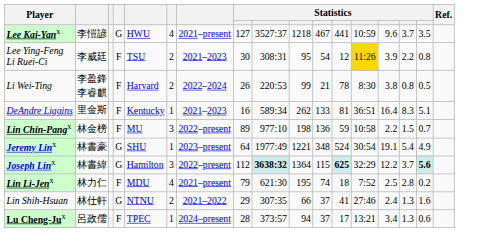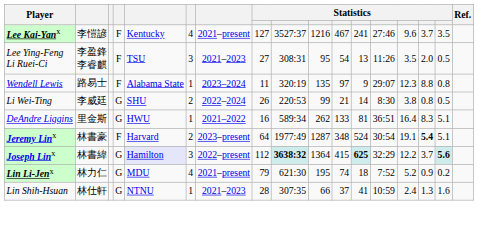(119, 34) G -> (119, 34) F
(138, 34) HWU -> (146, 34) Kentucky
(301, 34) 1218 -> (320, 34) 1216
(342, 34) 441 -> (361, 34) 241
(365, 34) 10:59 -> (384, 34) 27:46
(92, 56) 李威廷 -> (92, 58) 李盈鋒 李睿麒
(172, 57) 2 -> (191, 58) 3
(245, 57) 30 -> (264, 58) 27
(344, 57) 12 -> (363, 58) 13
(365, 57) gold background -> (384, 58) no background
(391, 57) 3.9 -> (410, 58) 3.5
(408, 57) 2.2 -> (427, 58) 2.0
(425, 57) 0.8 -> (444, 58) 0.5
+ row: (35, 83)
(92, 86) 李盈鋒 李睿麒 -> (92, 101) 李威廷
(119, 86) F -> (119, 101) G
(143, 86) Harvard -> (137, 101) SHU
(344, 86) 78 -> (363, 101) 14
(119, 111) F -> (119, 119) G
(146, 111) Kentucky -> (138, 119) HWU
(205, 111) 2021–2023 -> (224, 119) 2021–2022
- row: (39, 129)
(119, 147) G -> (119, 137) F
(137, 147) SHU -> (143, 137) Harvard
(172, 147) 1 -> (191, 137) 2
(301, 147) 1221 -> (320, 137) 1287
(408, 147) normal -> (427, 137) bold
(425, 147) 4.9 -> (444, 137) 5.1
(145, 165) no background -> (145, 155) lavender background
(323, 165) 115 -> (342, 155) 415
(119, 183) F -> (119, 173) G
(391, 183) 2.5 -> (410, 173) 5.2
(408, 183) 2.8 -> (427, 173) 0.9
(172, 201) 2 -> (191, 191) 1
(205, 201) 2021–2022 -> (224, 191) 2021–2023
(245, 201) 29 -> (264, 191) 28
(365, 201) 27:46 -> (384, 191) 10:59
- row: (36, 219)
